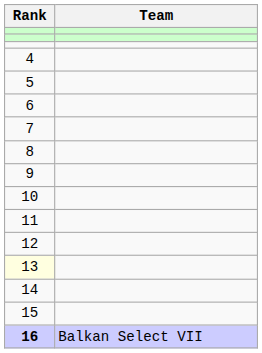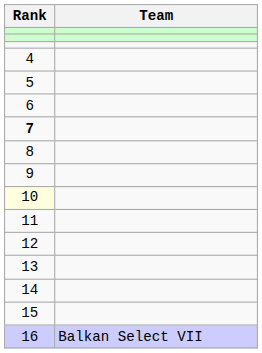(30, 129) normal -> (30, 129) bold
(30, 198) no background -> (30, 198) lightyellow background
(30, 267) lightyellow background -> (30, 267) no background
(30, 337) bold -> (30, 337) normal
